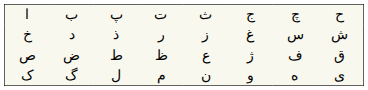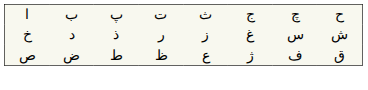- row: (27, 75)
